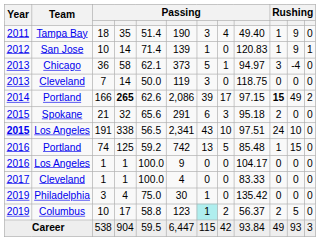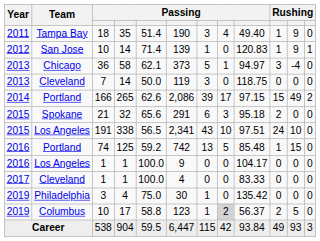(125, 98) bold -> (125, 98) normal
(278, 98) bold -> (278, 98) normal
(18, 131) bold -> (18, 131) normal
(207, 212) paleturquoise background -> (207, 212) no background
(226, 212) no background -> (226, 212) lightgrey background
